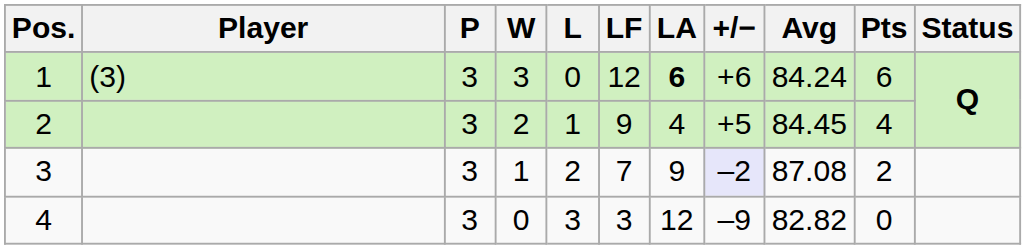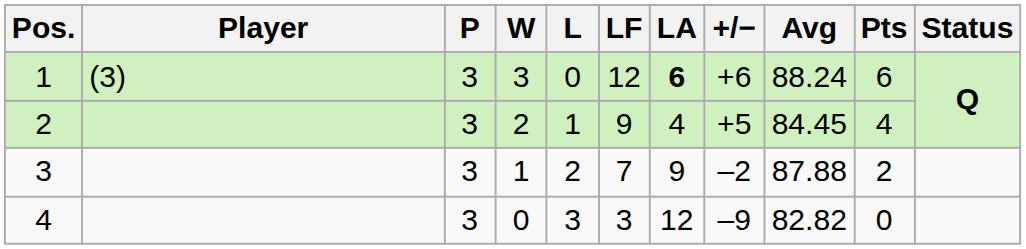(809, 76) 84.24 -> (809, 76) 88.24
(734, 171) lavender background -> (734, 171) no background
(809, 171) 87.08 -> (809, 171) 87.88
